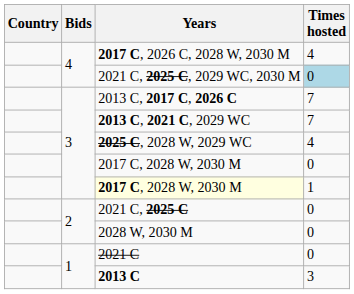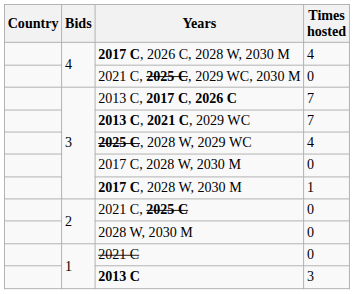(311, 76) lightblue background -> (311, 76) no background
(170, 187) lightyellow background -> (170, 187) no background
